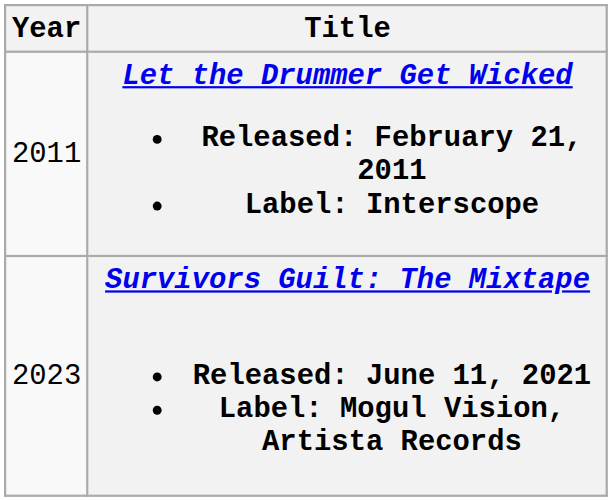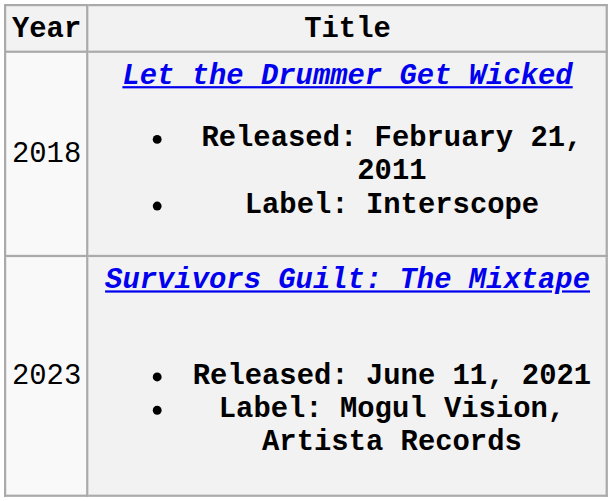(47, 154) 2011 -> (47, 154) 2018
